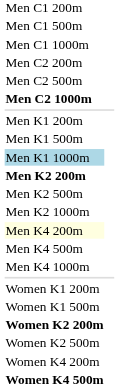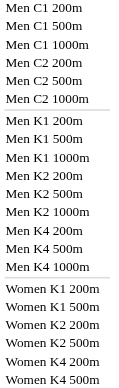(49, 99) bold -> (47, 99) normal
(48, 157) lightblue background -> (48, 157) no background
(46, 175) bold -> (44, 175) normal
(44, 230) lightyellow background -> (44, 230) no background
(55, 325) bold -> (53, 325) normal
(55, 379) bold -> (53, 379) normal
